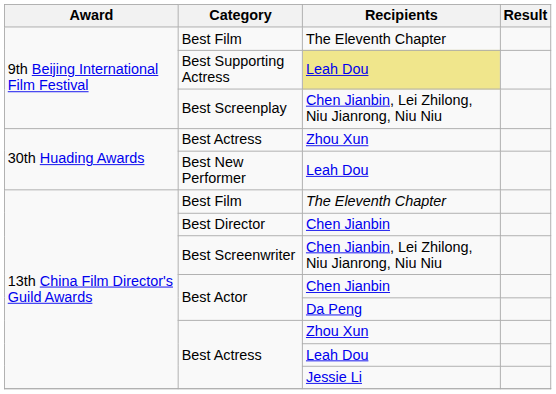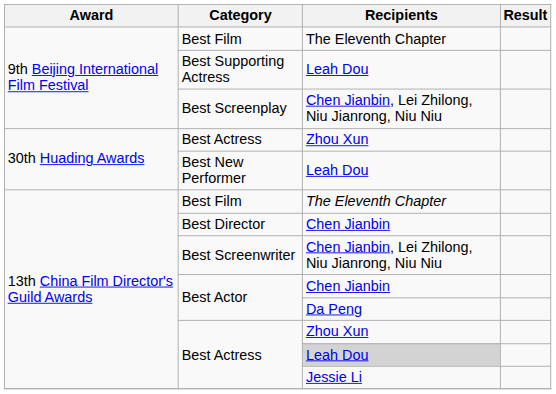(337, 69) khaki background -> (337, 69) no background
(337, 354) no background -> (337, 354) lightgrey background
